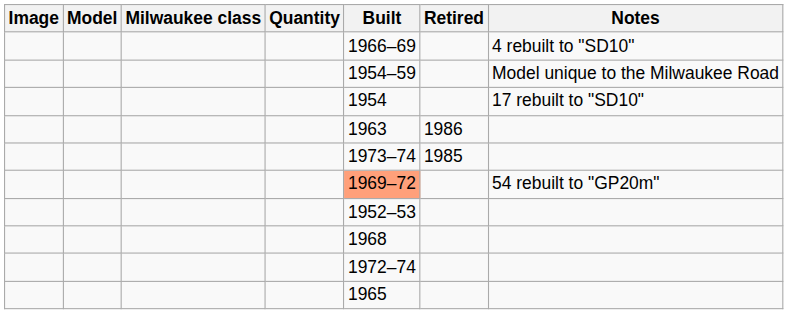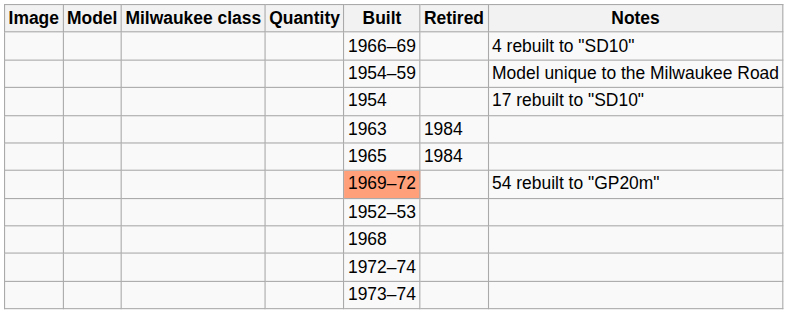(443, 128) 1986 -> (443, 128) 1984
(382, 156) 1973–74 -> (367, 156) 1965
(443, 156) 1985 -> (443, 156) 1984
(367, 294) 1965 -> (382, 294) 1973–74
